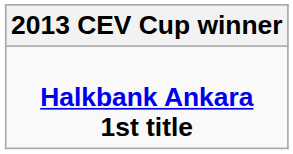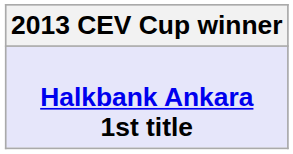(147, 111) no background -> (147, 111) lavender background
